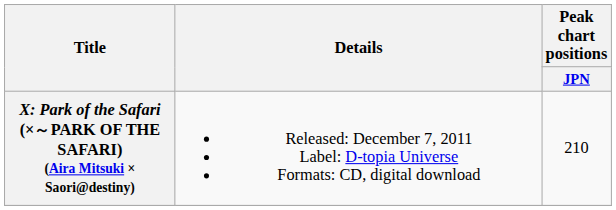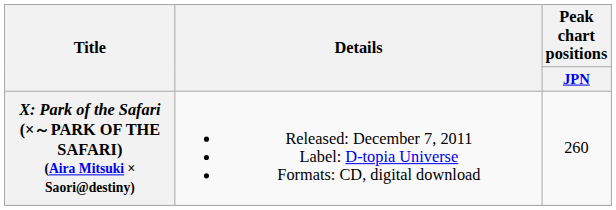(576, 148) 210 -> (576, 148) 260
